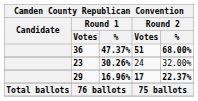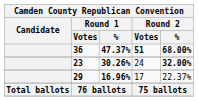(177, 63) normal -> (177, 63) bold
(139, 77) bold -> (139, 77) normal
(177, 77) bold -> (177, 77) normal
